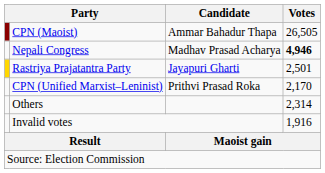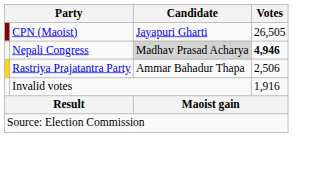(222, 31) Ammar Bahadur Thapa -> (172, 31) Jayapuri Gharti
(224, 50) no background -> (192, 50) lightgrey background
(204, 68) Jayapuri Gharti -> (190, 68) Ammar Bahadur Thapa
(299, 68) 2,501 -> (267, 68) 2,506
- row: (88, 86)
- row: (28, 104)
